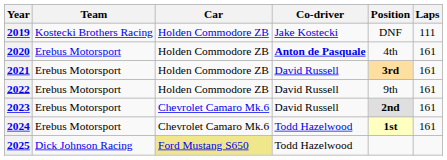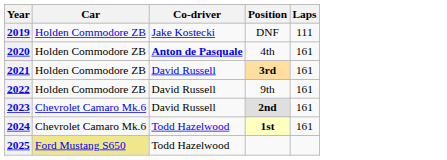- column: (94, 14)
